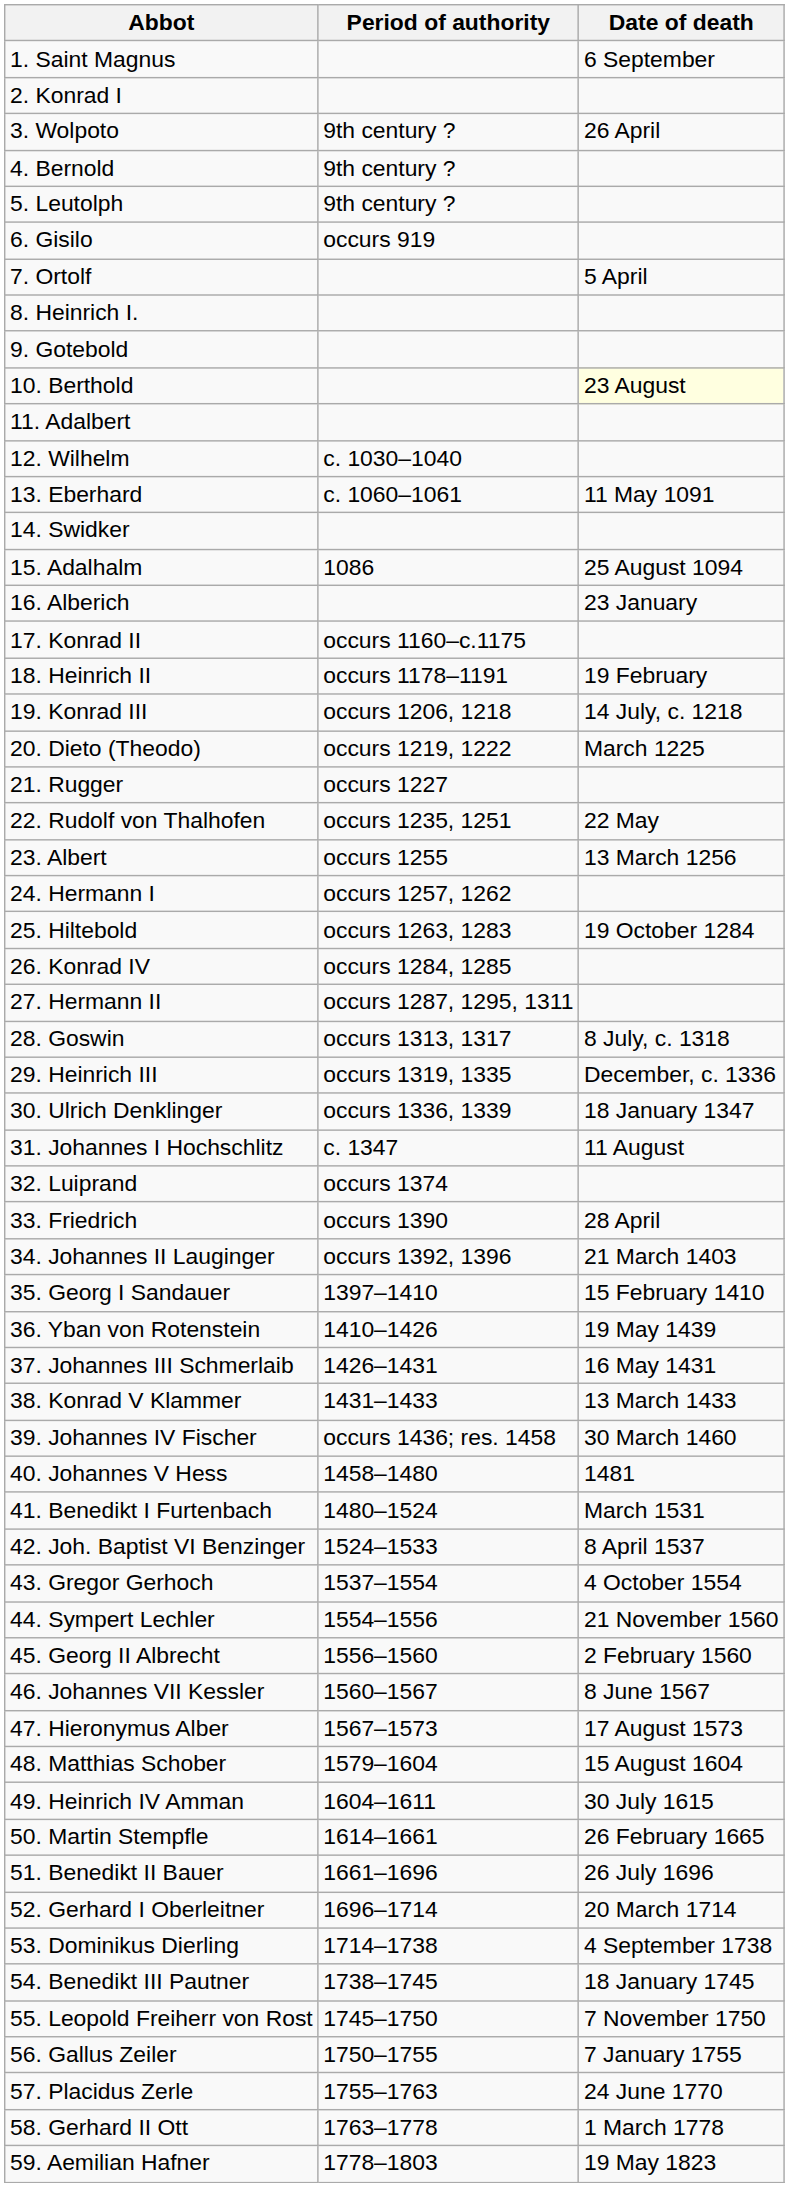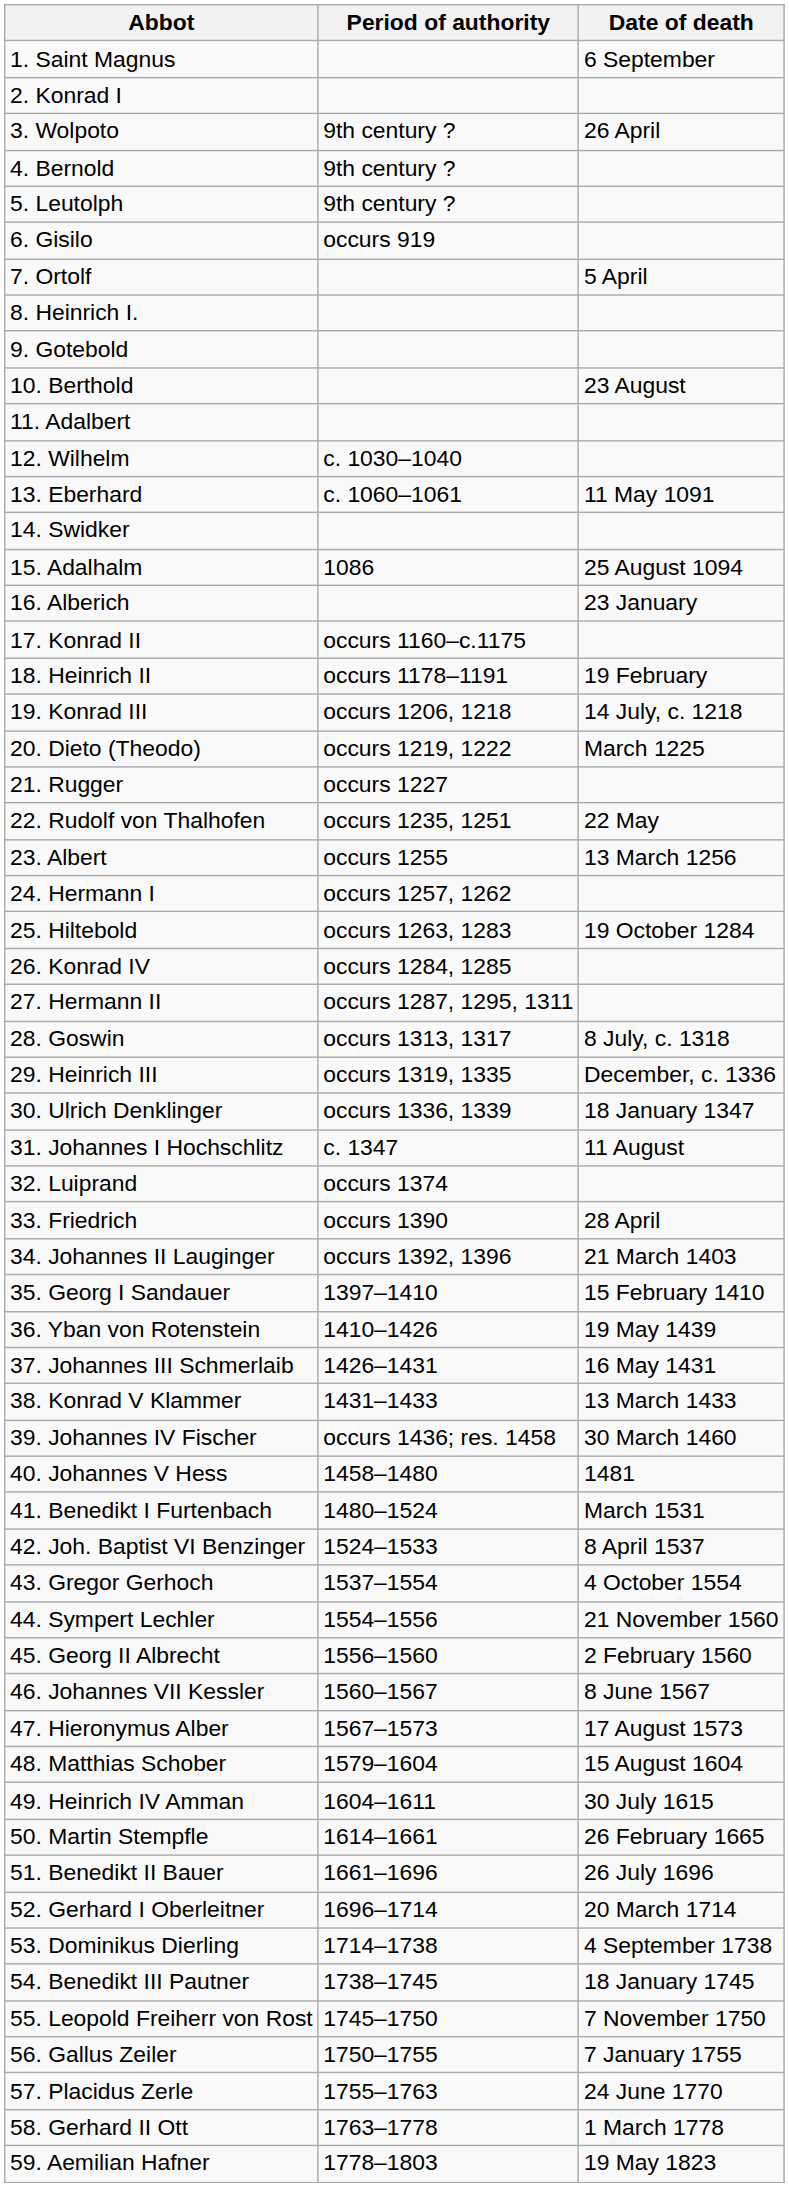(635, 385) lightyellow background -> (635, 385) no background
